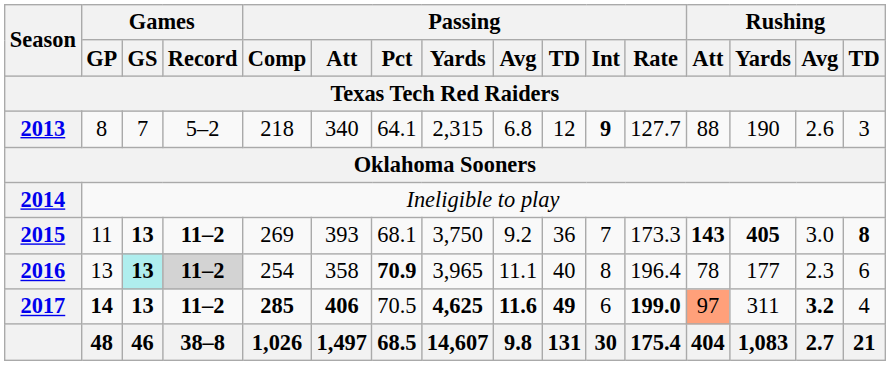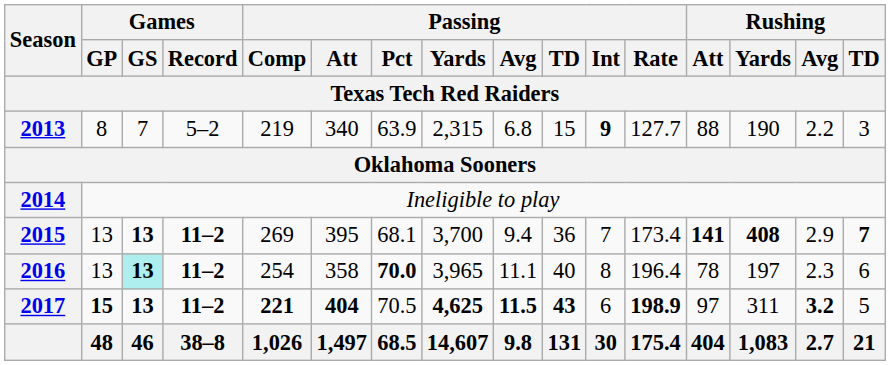(277, 128) 218 -> (277, 128) 219
(397, 128) 64.1 -> (397, 128) 63.9
(564, 128) 12 -> (564, 128) 15
(820, 128) 2.6 -> (820, 128) 2.2
(102, 235) 11 -> (102, 235) 13
(342, 235) 393 -> (342, 235) 395
(458, 235) 3,750 -> (458, 235) 3,700
(518, 235) 9.2 -> (518, 235) 9.4
(656, 235) 173.3 -> (656, 235) 173.4
(708, 235) 143 -> (708, 235) 141
(763, 235) 405 -> (763, 235) 408
(820, 235) 3.0 -> (820, 235) 2.9
(864, 235) 8 -> (864, 235) 7
(203, 270) lightgrey background -> (203, 270) no background
(397, 270) 70.9 -> (397, 270) 70.0
(763, 270) 177 -> (763, 270) 197
(102, 306) 14 -> (102, 306) 15
(277, 306) 285 -> (277, 306) 221
(342, 306) 406 -> (342, 306) 404
(518, 306) 11.6 -> (518, 306) 11.5
(564, 306) 49 -> (564, 306) 43
(656, 306) 199.0 -> (656, 306) 198.9
(708, 306) lightsalmon background -> (708, 306) no background
(864, 306) 4 -> (864, 306) 5
